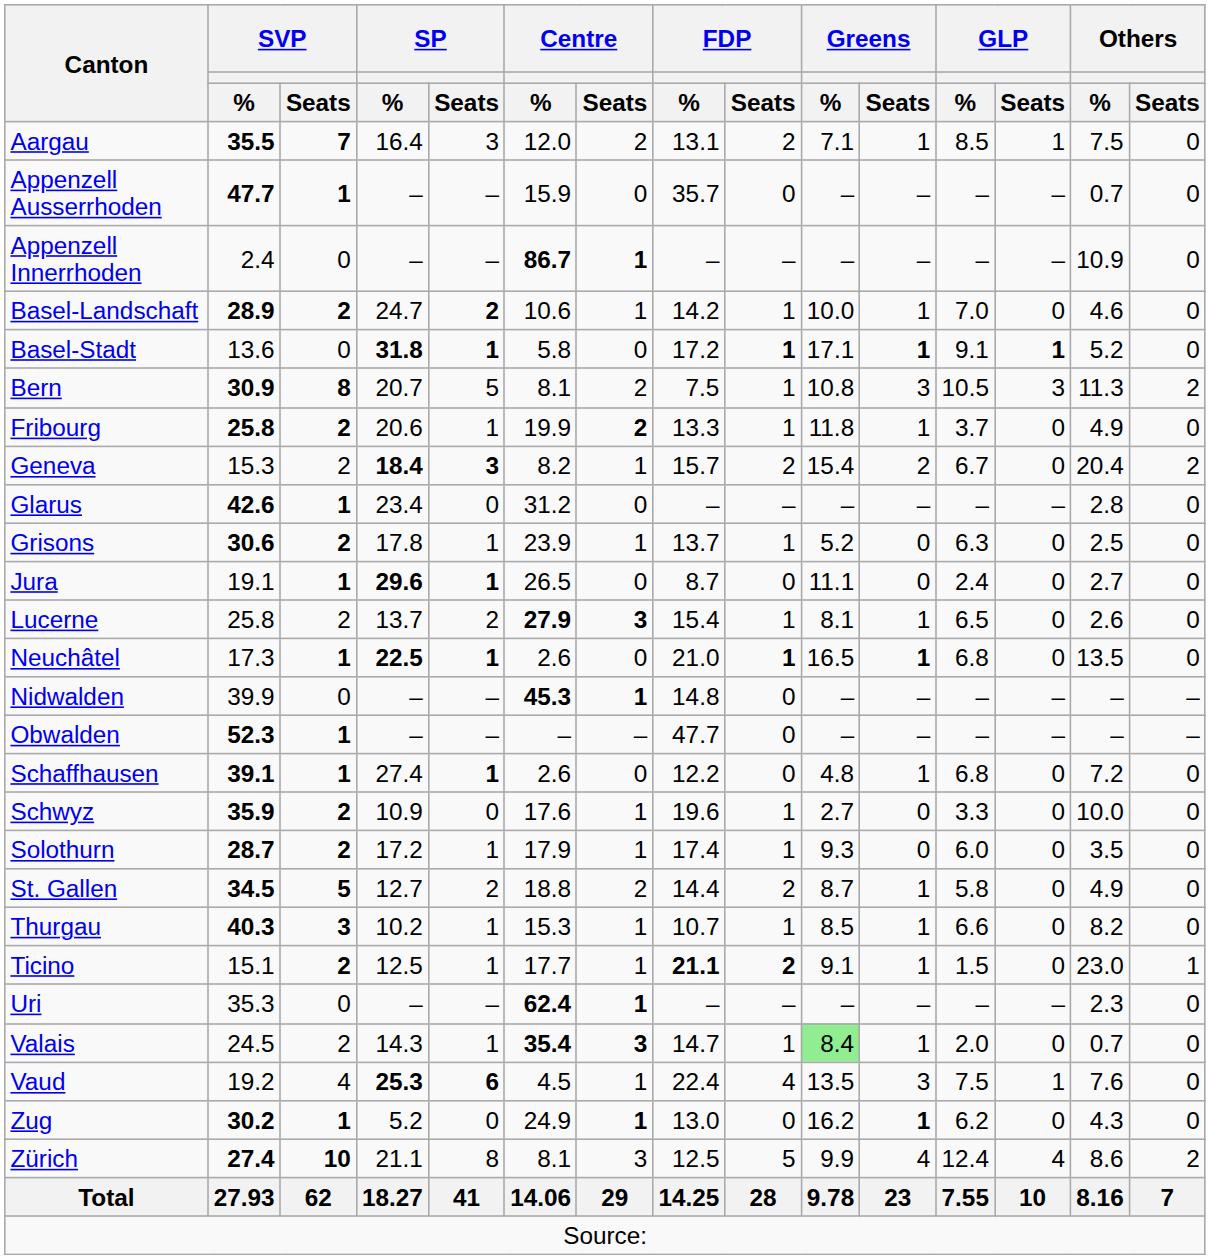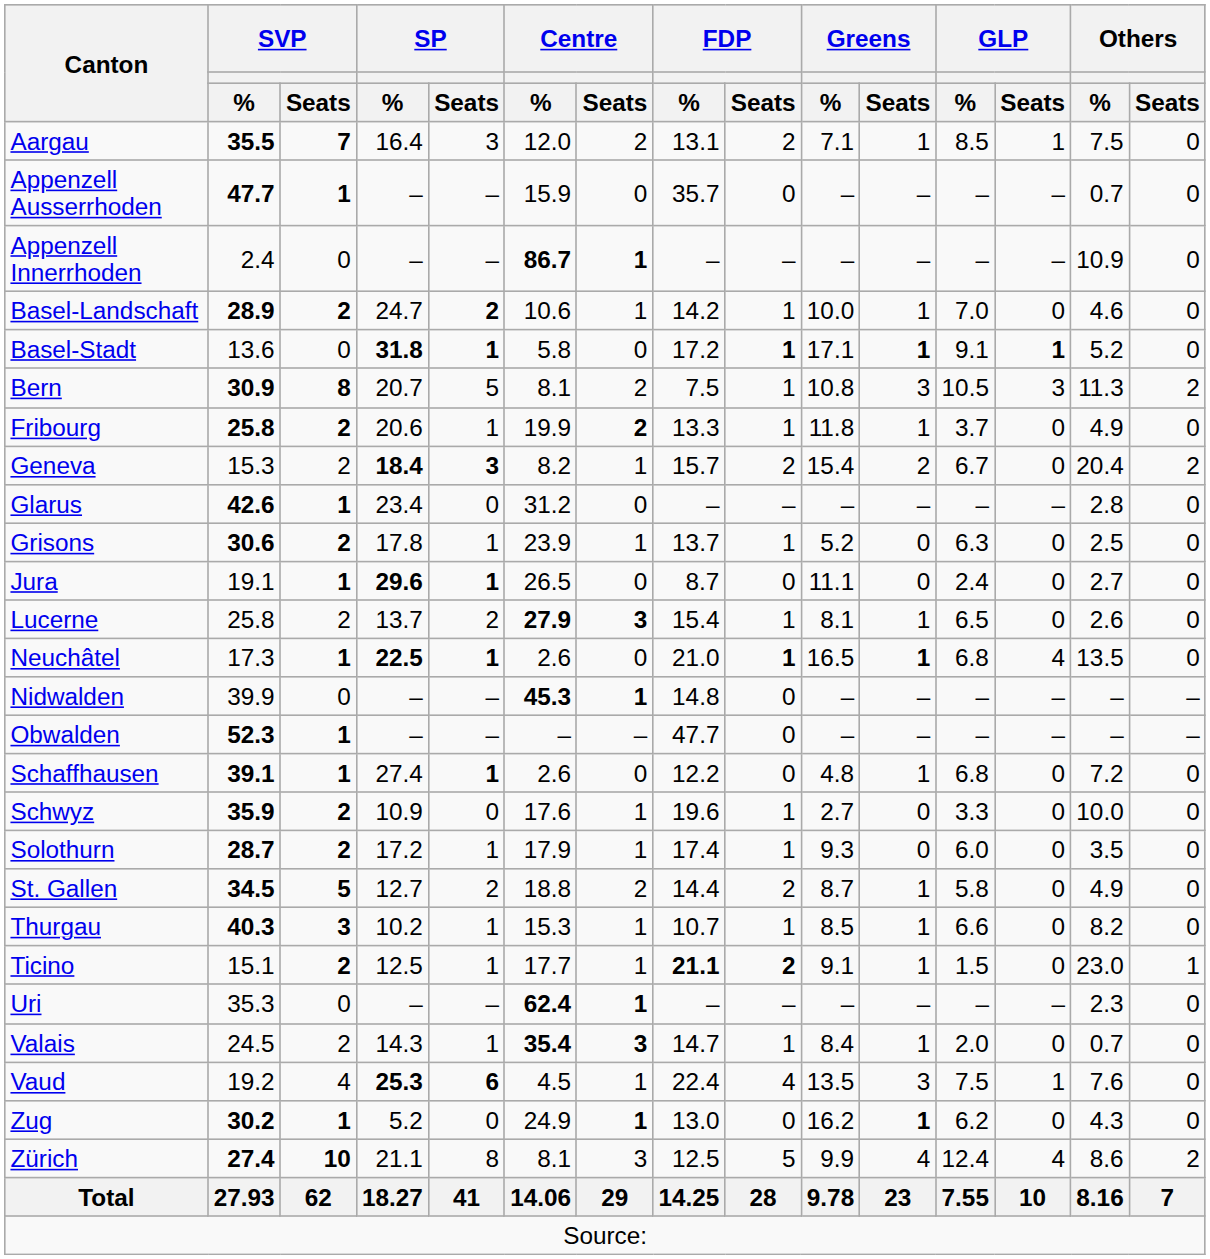(1058, 658) 0 -> (1058, 658) 4
(837, 1043) lightgreen background -> (837, 1043) no background
